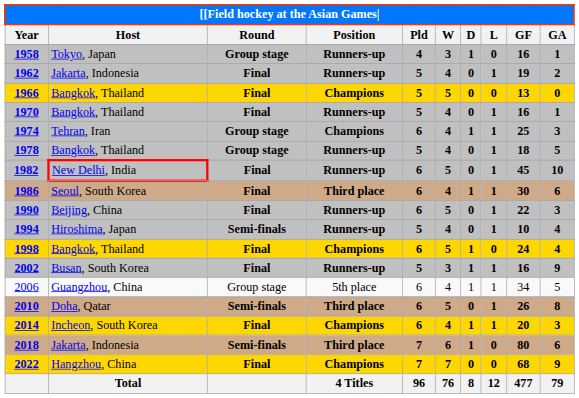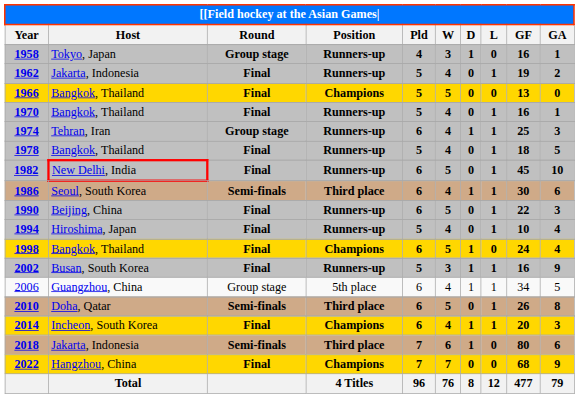(354, 131) Champions -> (354, 131) Runners-up
(257, 150) Group stage -> (257, 150) Final
(257, 190) Final -> (257, 190) Semi-finals
(257, 229) Semi-finals -> (257, 229) Final
